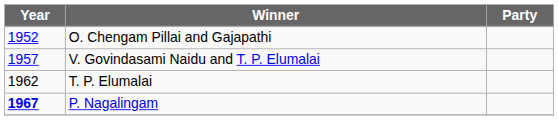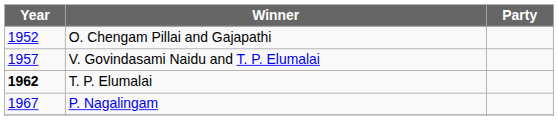(23, 81) normal -> (23, 81) bold
(23, 103) bold -> (23, 103) normal
